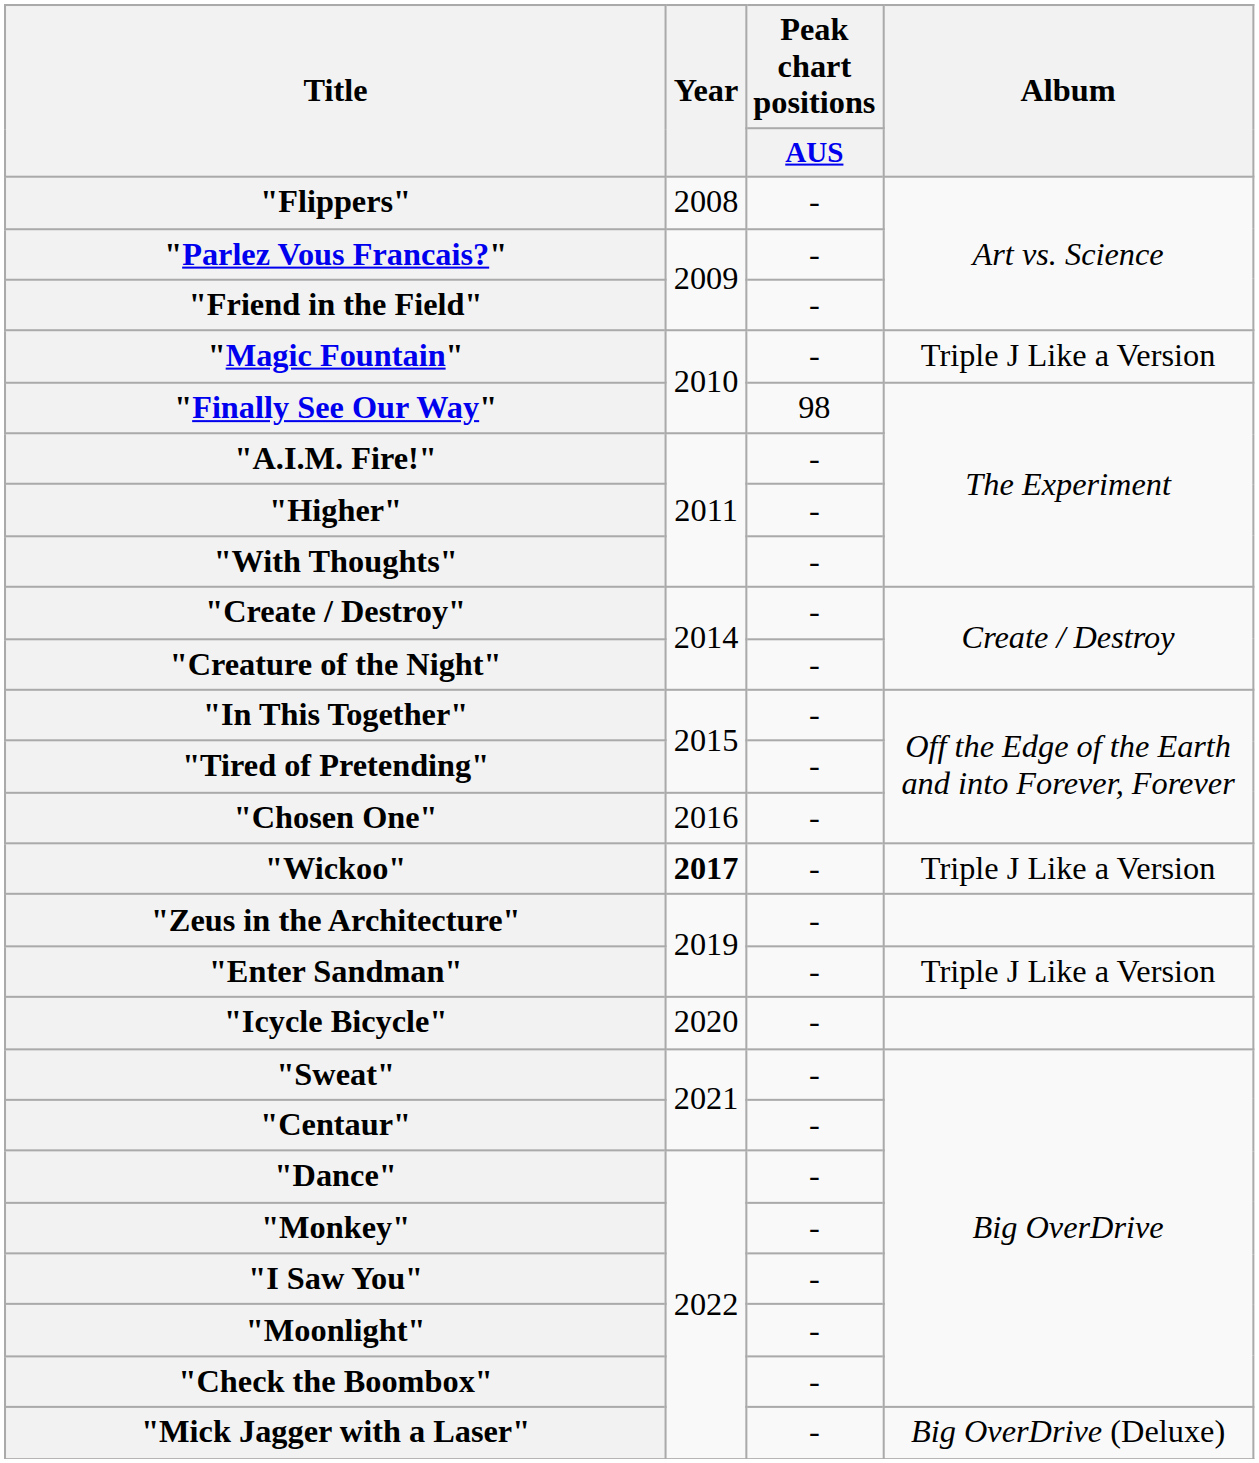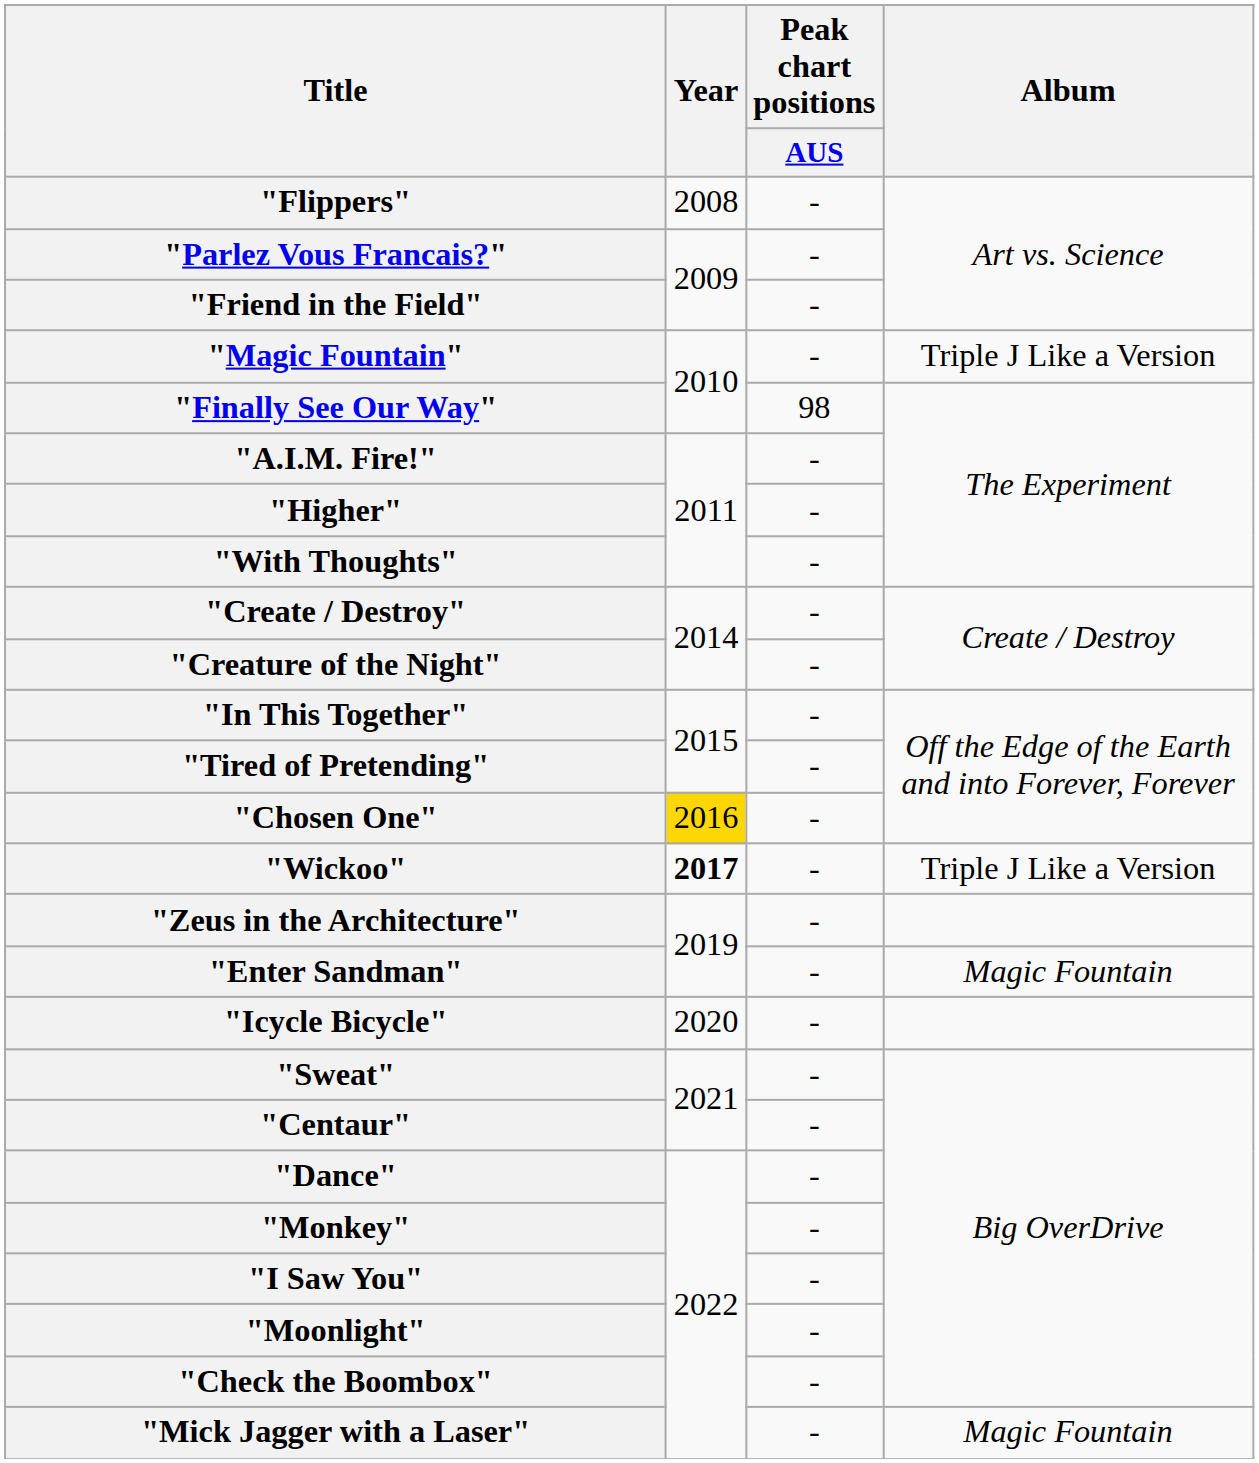(706, 817) no background -> (706, 817) gold background
(1068, 970) Triple J Like a Version -> (1068, 970) Magic Fountain
(1068, 1432) Big OverDrive (Deluxe) -> (1068, 1432) Magic Fountain
